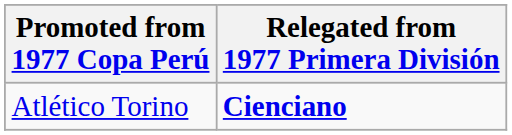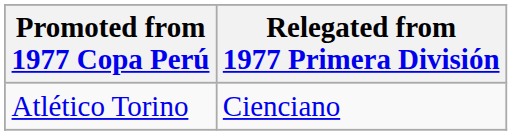(285, 105) bold -> (282, 105) normal
